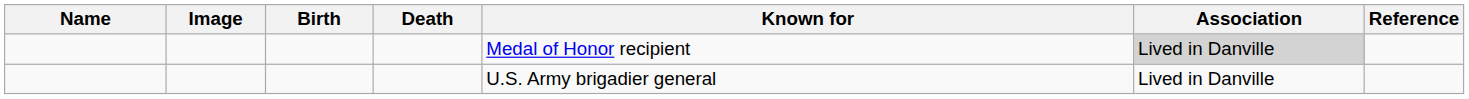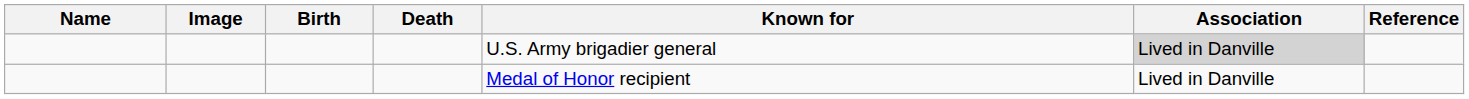(588, 49) Medal of Honor recipient -> (601, 49) U.S. Army brigadier general
(601, 78) U.S. Army brigadier general -> (588, 78) Medal of Honor recipient
